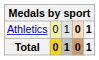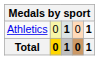(67, 29) normal -> (67, 29) bold
(78, 29) bold -> (78, 29) normal
